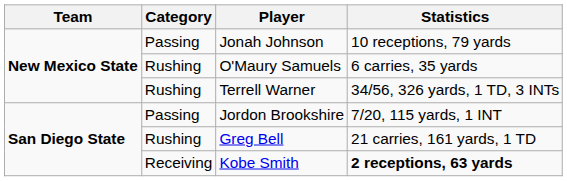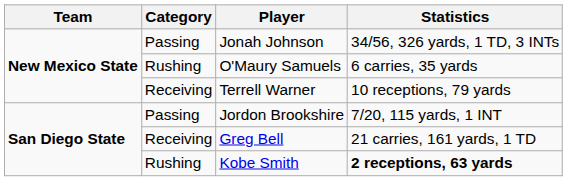(431, 41) 10 receptions, 79 yards -> (455, 41) 34/56, 326 yards, 1 TD, 3 INTs
(173, 90) Rushing -> (179, 90) Receiving
(455, 90) 34/56, 326 yards, 1 TD, 3 INTs -> (431, 90) 10 receptions, 79 yards
(173, 138) Rushing -> (179, 138) Receiving
(179, 163) Receiving -> (173, 163) Rushing
